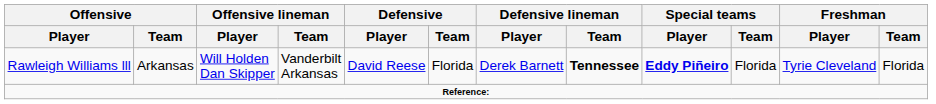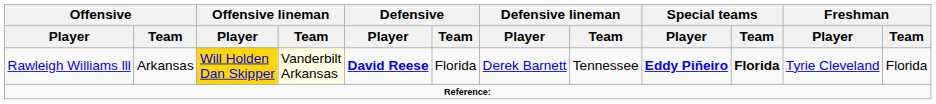(237, 66) no background -> (237, 66) gold background
(311, 66) no background -> (311, 66) lightyellow background
(387, 66) normal -> (388, 66) bold
(604, 66) bold -> (606, 66) normal
(755, 66) normal -> (757, 66) bold
